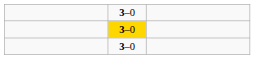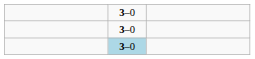(127, 29) gold background -> (127, 29) no background
(127, 46) no background -> (127, 46) lightblue background
